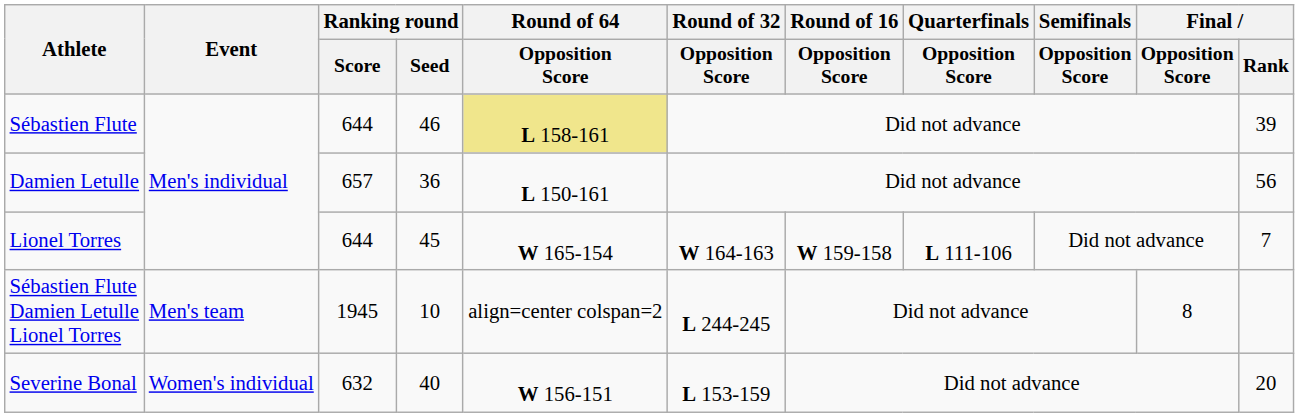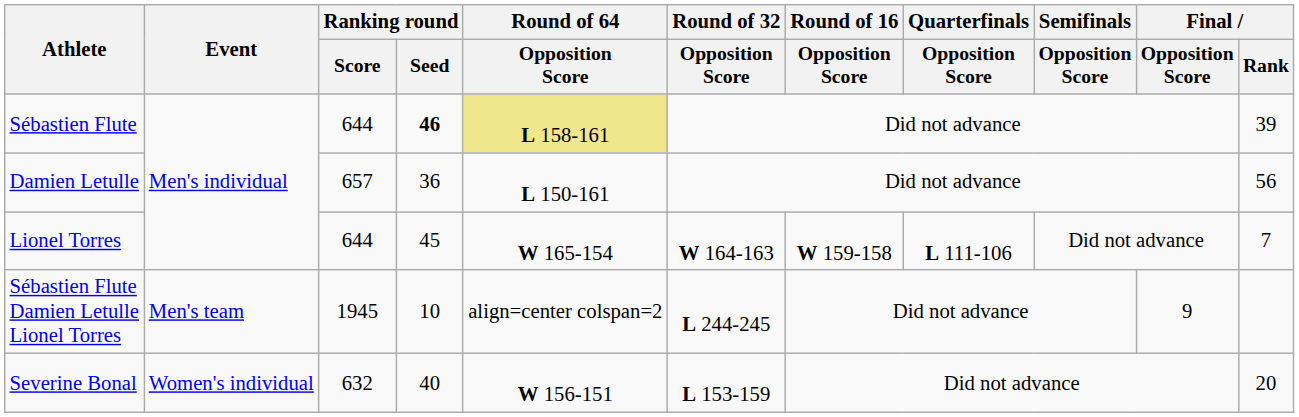(430, 123) normal -> (430, 123) bold
(1187, 312) 8 -> (1187, 312) 9
